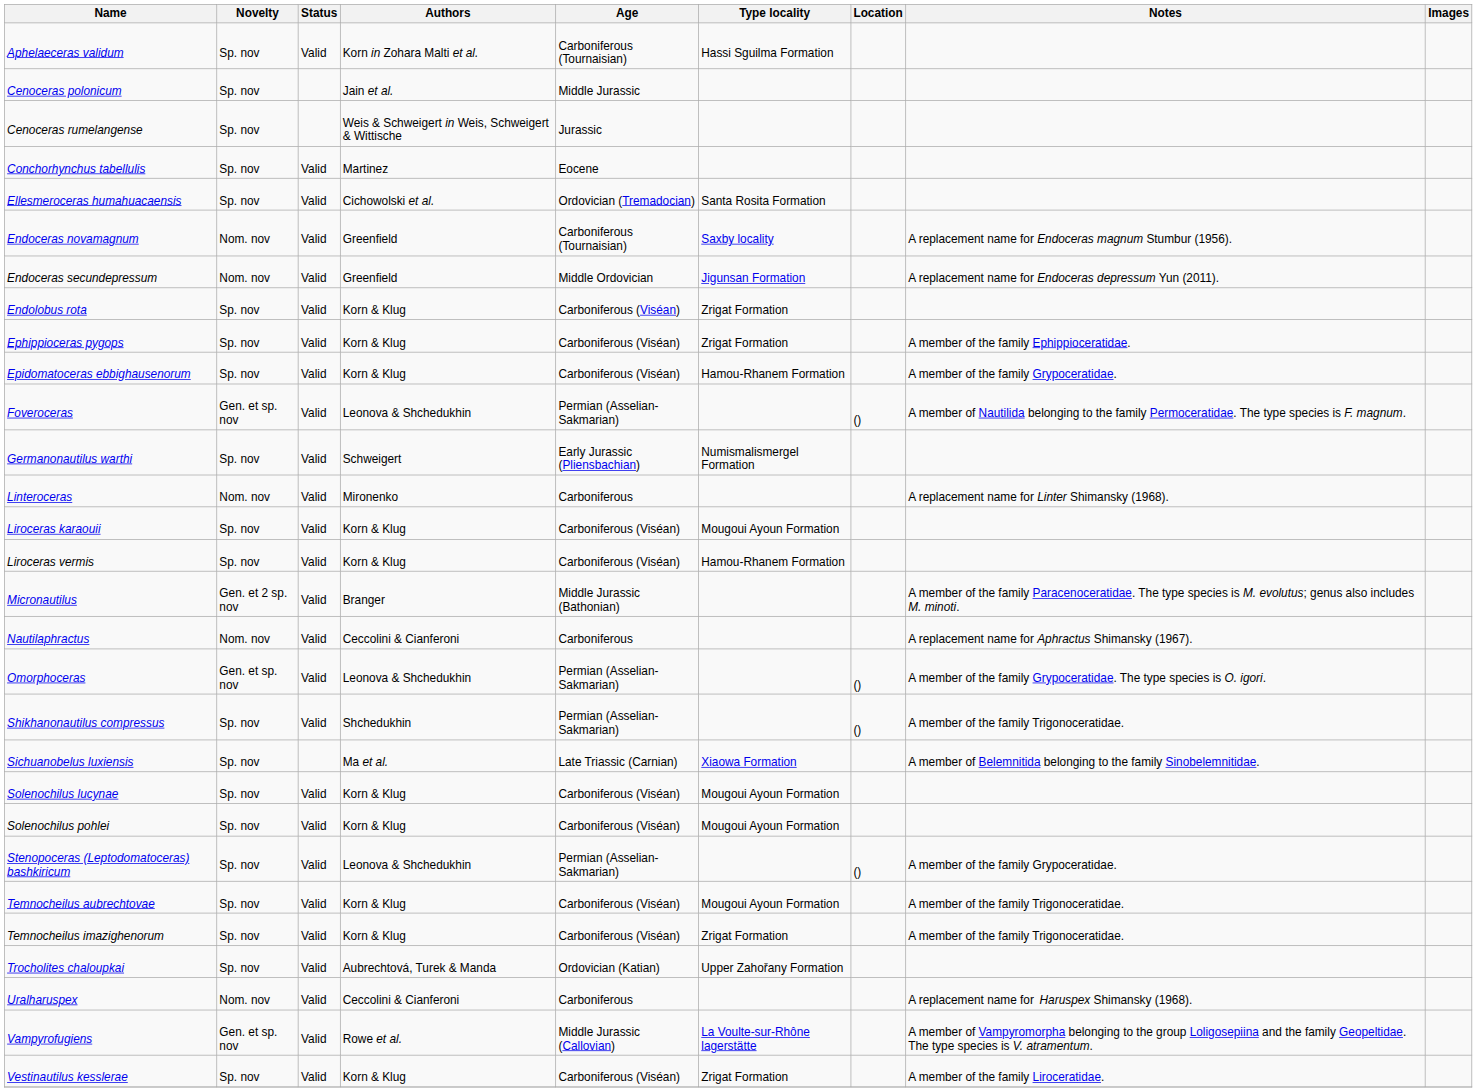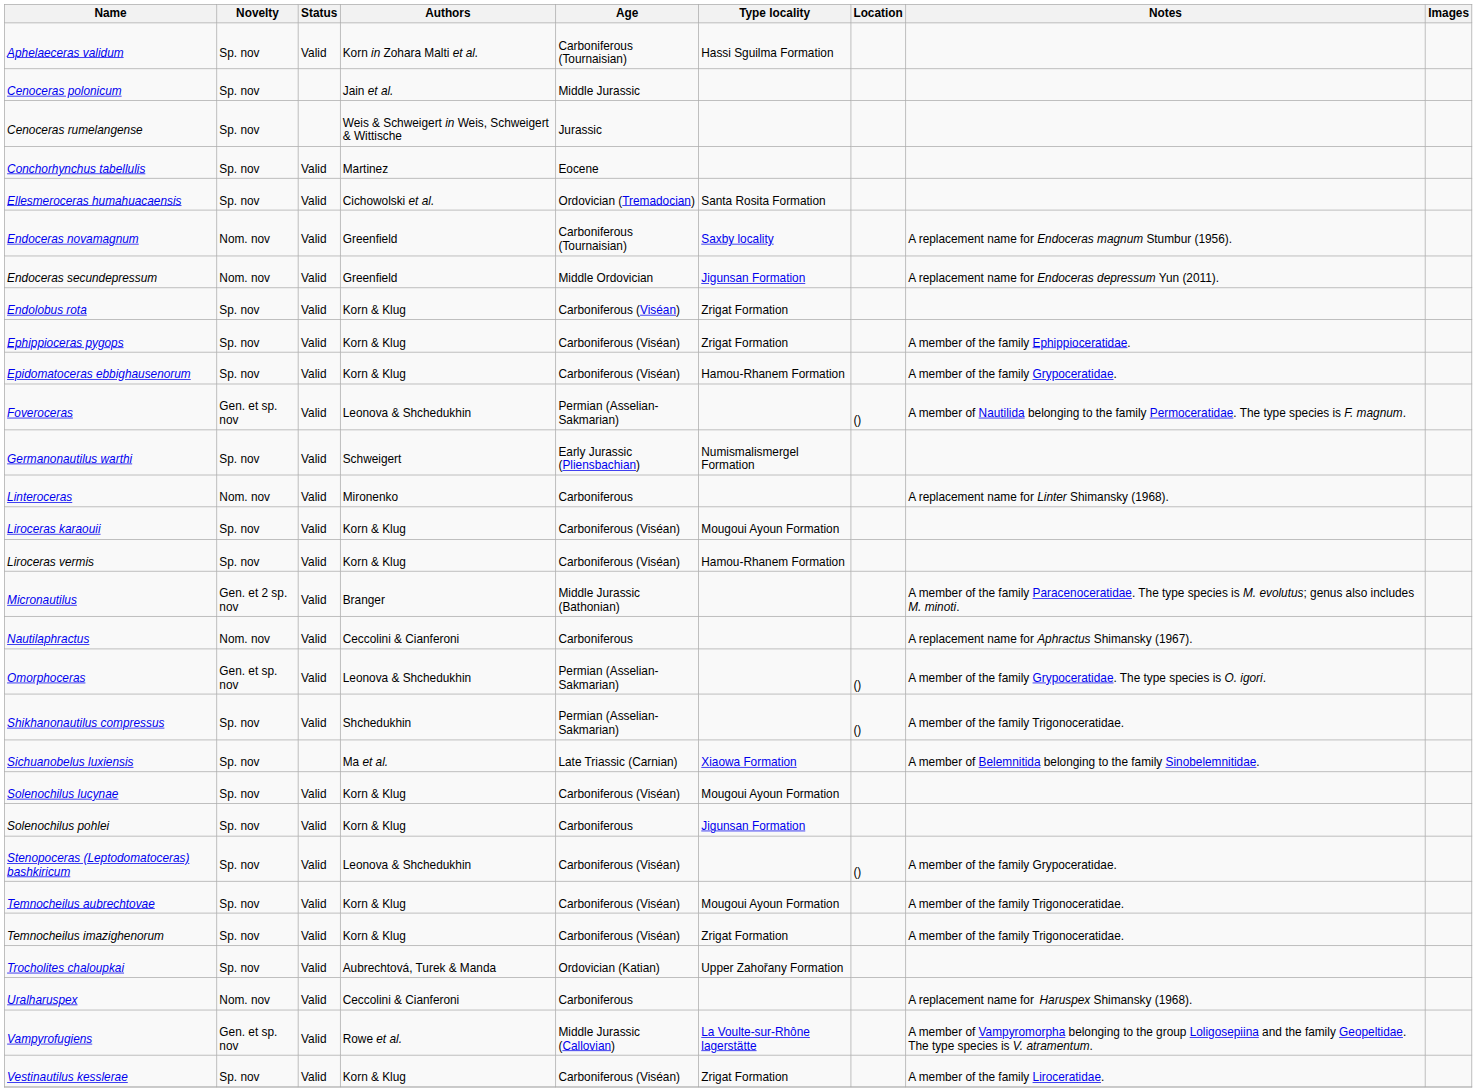(619, 826) Carboniferous (Viséan) -> (596, 826) Carboniferous
(770, 826) Mougoui Ayoun Formation -> (753, 826) Jigunsan Formation
(608, 865) Permian (Asselian-Sakmarian) -> (619, 865) Carboniferous (Viséan)
